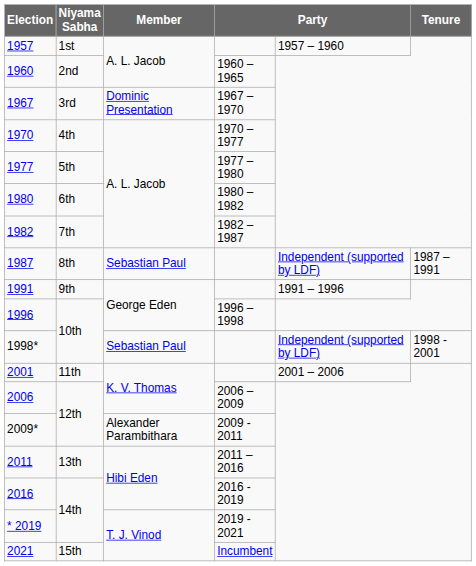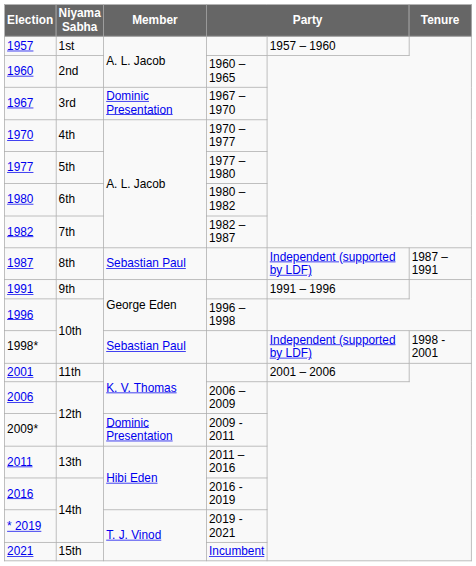(142, 429) Alexander Parambithara -> (139, 429) Dominic Presentation
